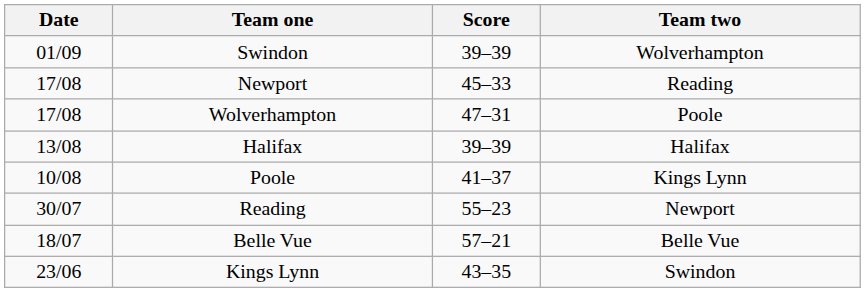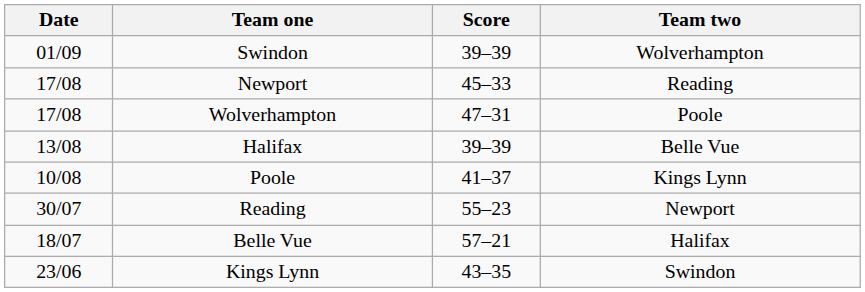(700, 146) Halifax -> (700, 146) Belle Vue
(700, 240) Belle Vue -> (700, 240) Halifax
